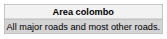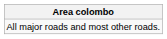(83, 27) lightgrey background -> (83, 27) no background
